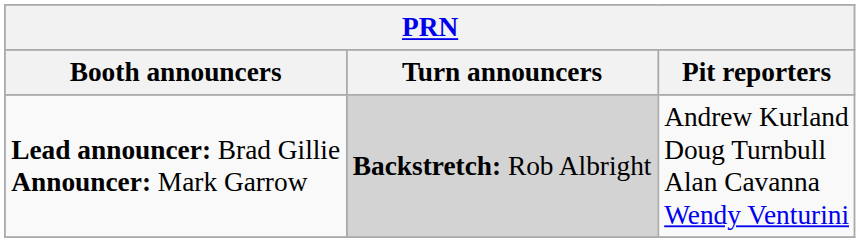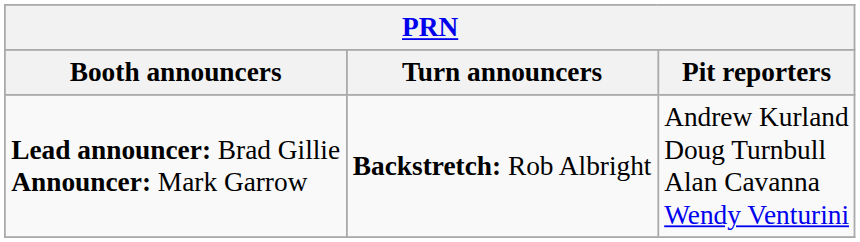(502, 166) lightgrey background -> (502, 166) no background
